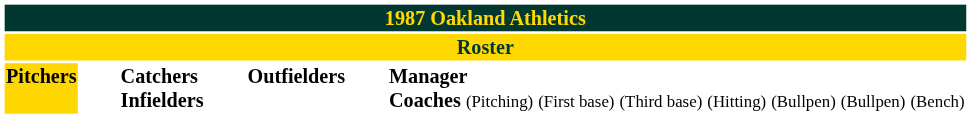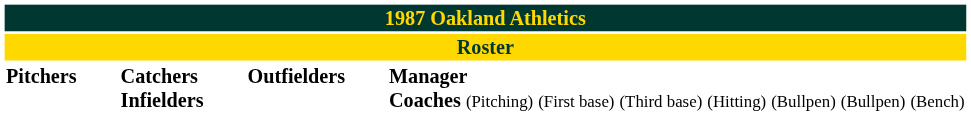(41, 76) gold background -> (41, 76) no background
